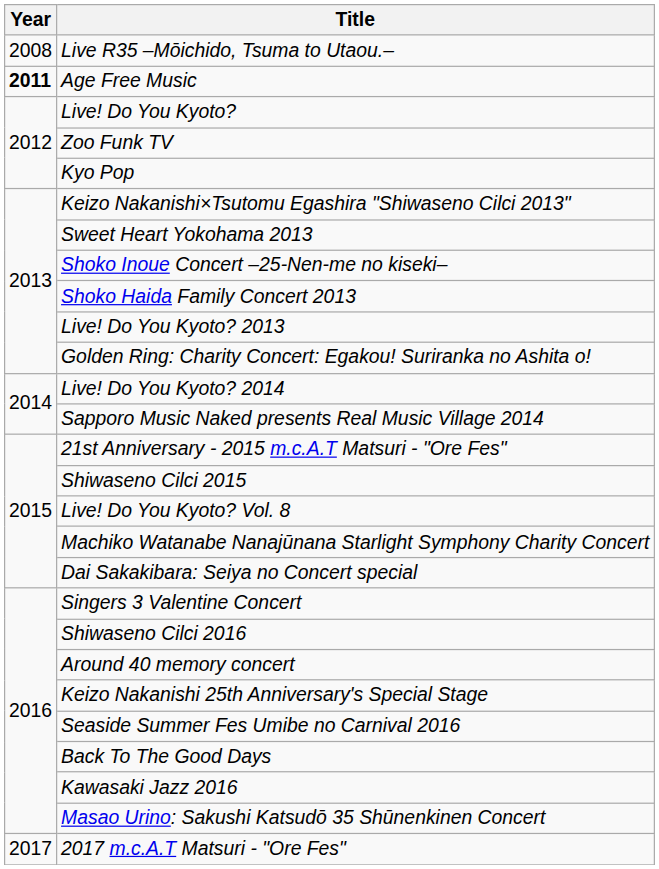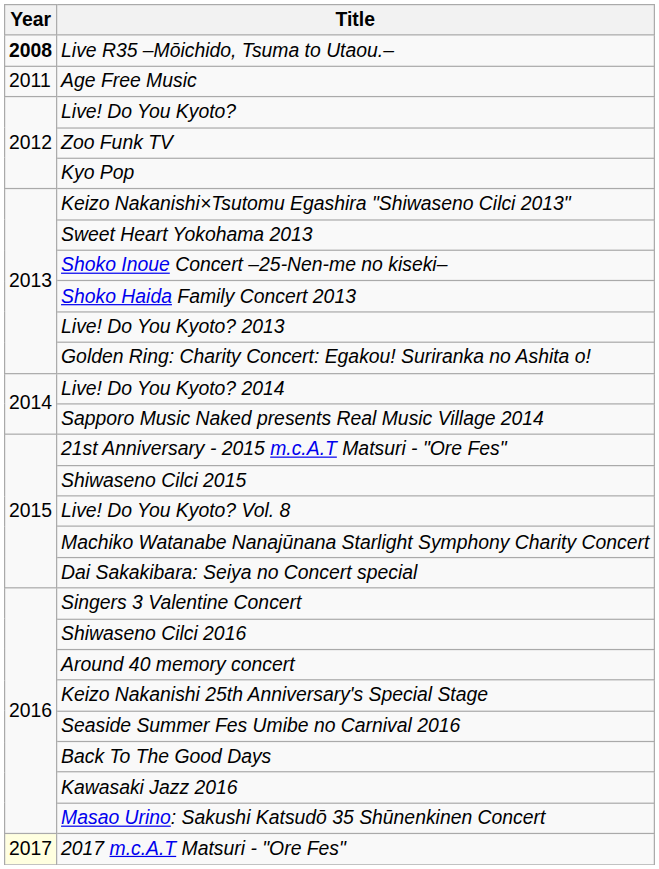(31, 50) normal -> (31, 50) bold
(30, 81) bold -> (30, 81) normal
(31, 848) no background -> (31, 848) lightyellow background
